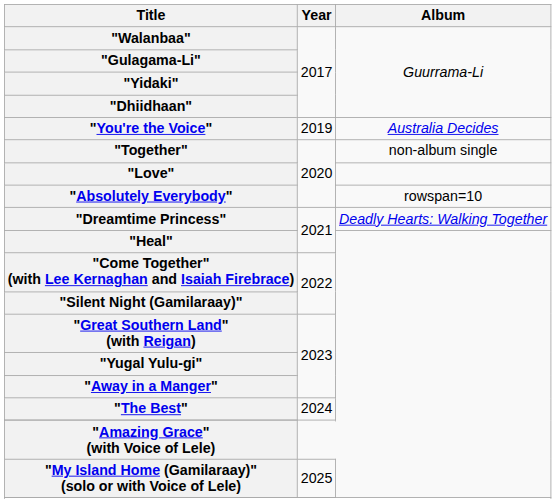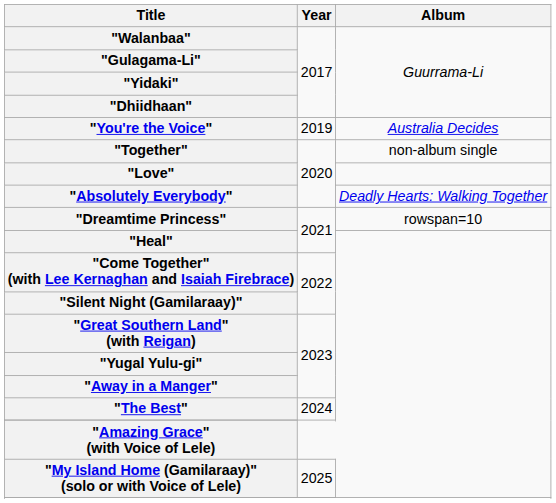(443, 196) rowspan=10 -> (443, 196) Deadly Hearts: Walking Together
(443, 219) Deadly Hearts: Walking Together -> (443, 219) rowspan=10
